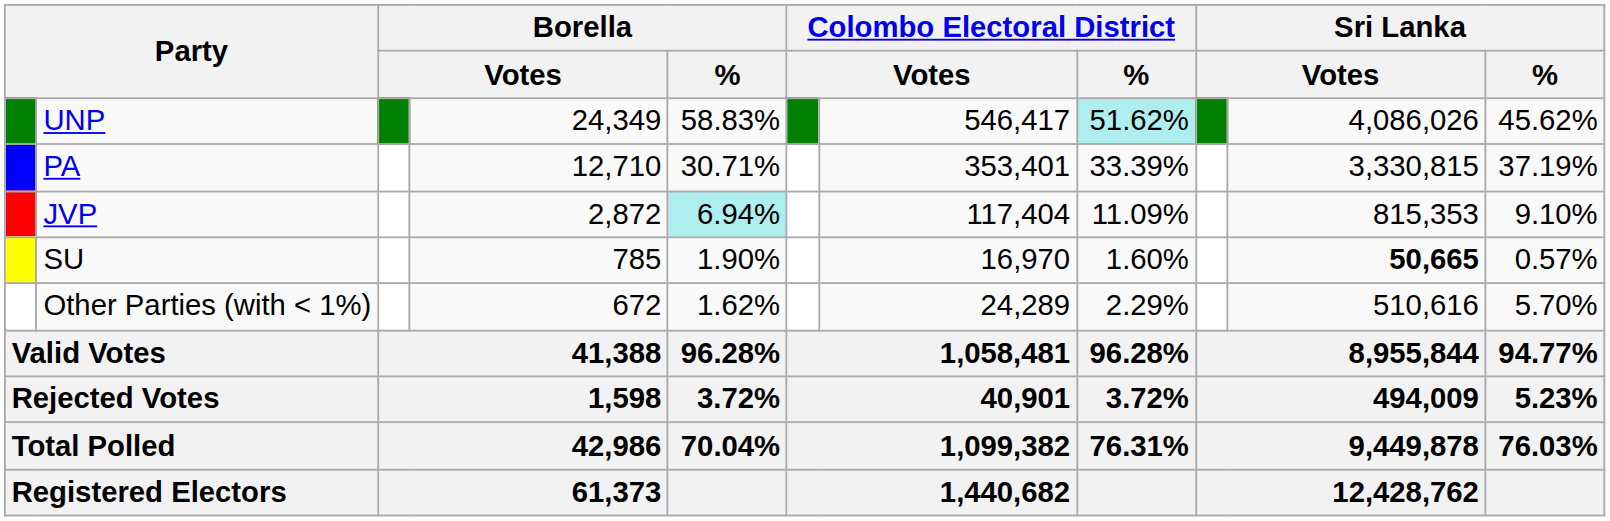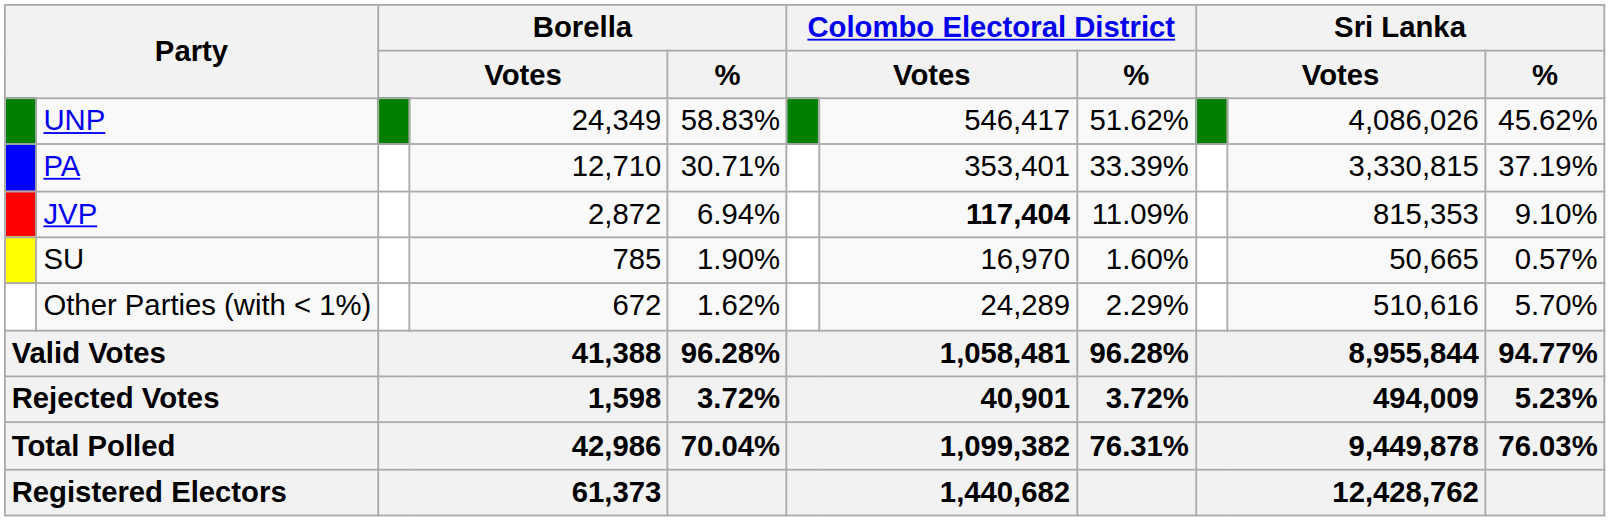(1139, 120) paleturquoise background -> (1139, 120) no background
(739, 213) paleturquoise background -> (739, 213) no background
(1018, 213) normal -> (1018, 213) bold
(1434, 259) bold -> (1434, 259) normal
